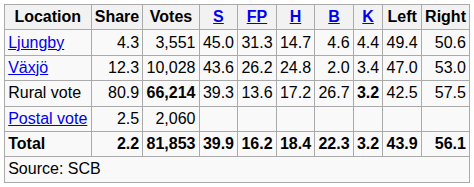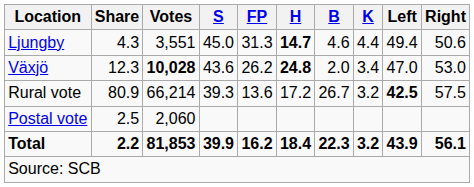(295, 42) normal -> (295, 42) bold
(171, 67) normal -> (171, 67) bold
(295, 67) normal -> (295, 67) bold
(171, 93) bold -> (171, 93) normal
(368, 93) bold -> (368, 93) normal
(402, 93) normal -> (402, 93) bold
